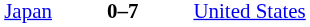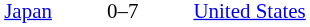(123, 10) bold -> (123, 10) normal
